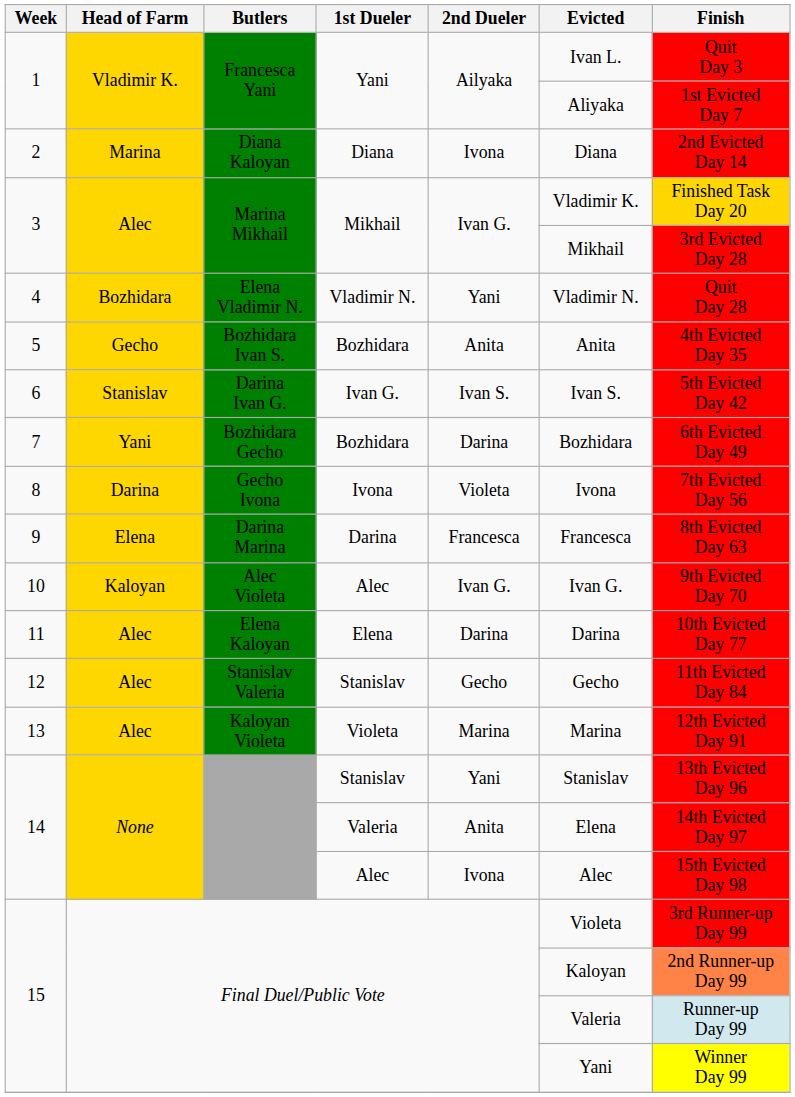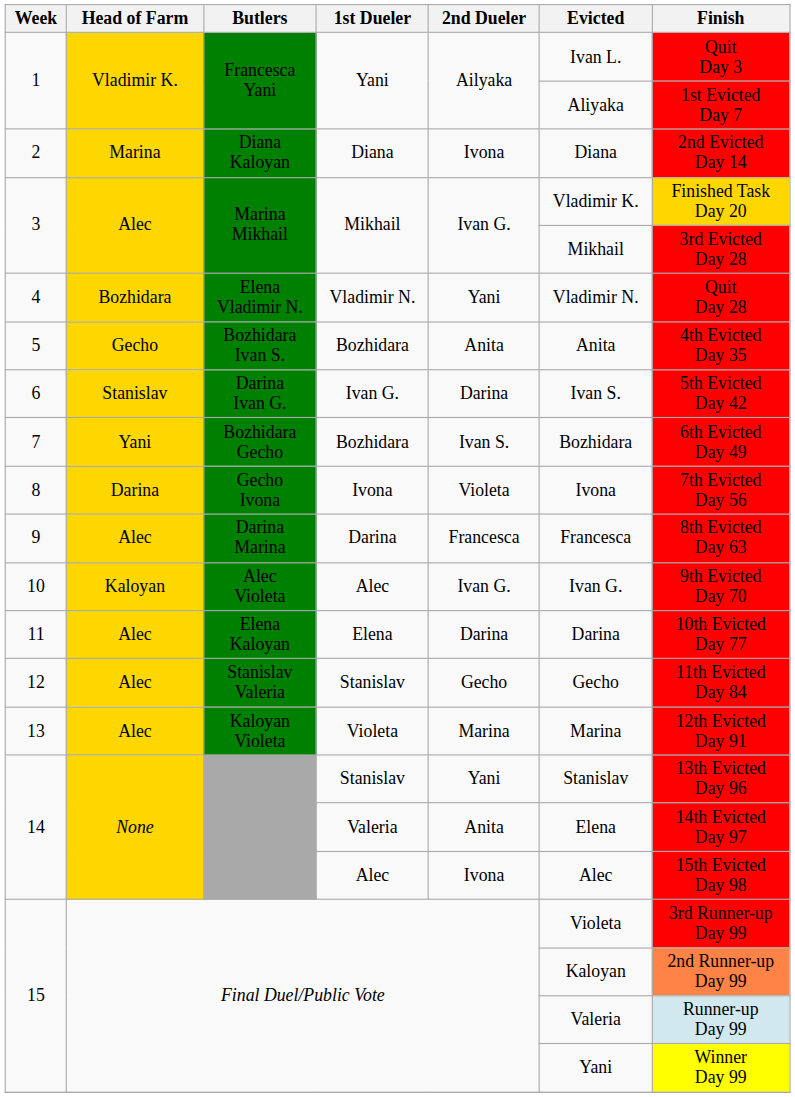(484, 393) Ivan S. -> (484, 393) Darina
(484, 441) Darina -> (484, 441) Ivan S.
(135, 538) Elena -> (135, 538) Alec
